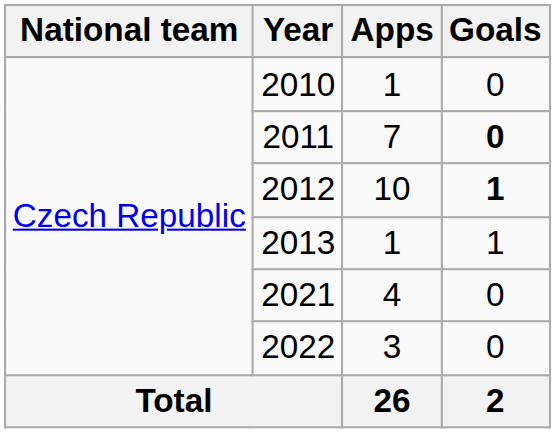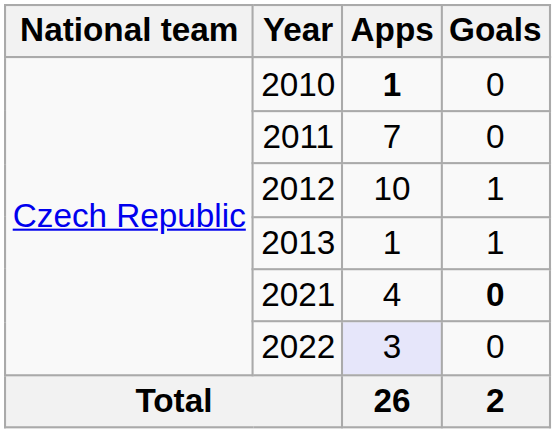(392, 83) normal -> (392, 83) bold
(495, 136) bold -> (495, 136) normal
(495, 189) bold -> (495, 189) normal
(495, 294) normal -> (495, 294) bold
(392, 347) no background -> (392, 347) lavender background
